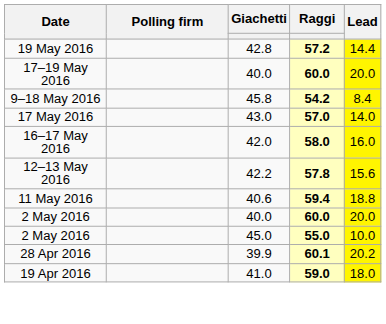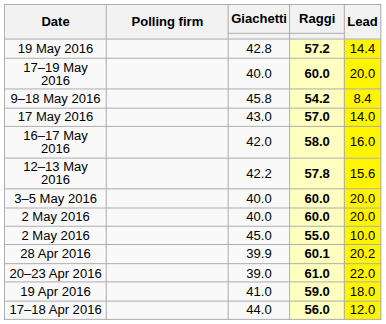- row: (56, 198)
+ row: (56, 198)
+ row: (56, 272)
+ row: (56, 310)
